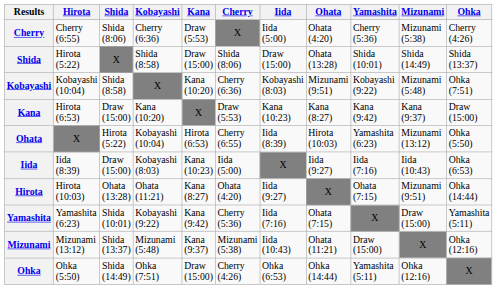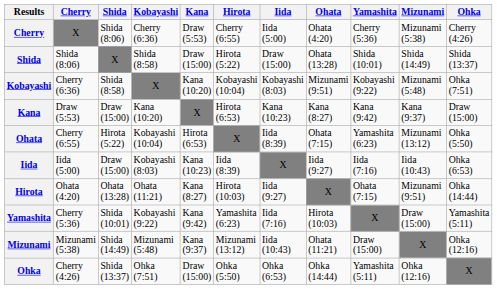columns swapped: (238, 12) <-> (77, 12)
(323, 139) Hirota (10:03) -> (320, 139) Ohata (7:15)
(320, 218) Ohata (7:15) -> (323, 218) Hirota (10:03)
(116, 244) Shida (13:37) -> (115, 244) Shida (14:49)
(116, 271) Shida (14:49) -> (115, 271) Shida (13:37)
